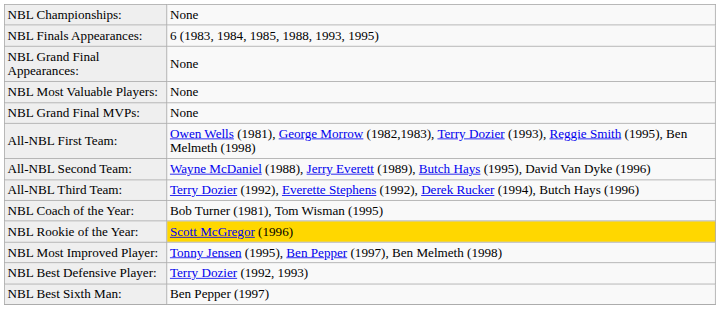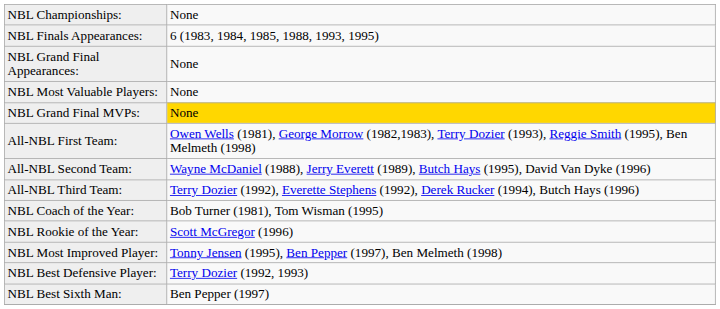(184, 112) no background -> (184, 112) gold background
(232, 231) gold background -> (232, 231) no background
